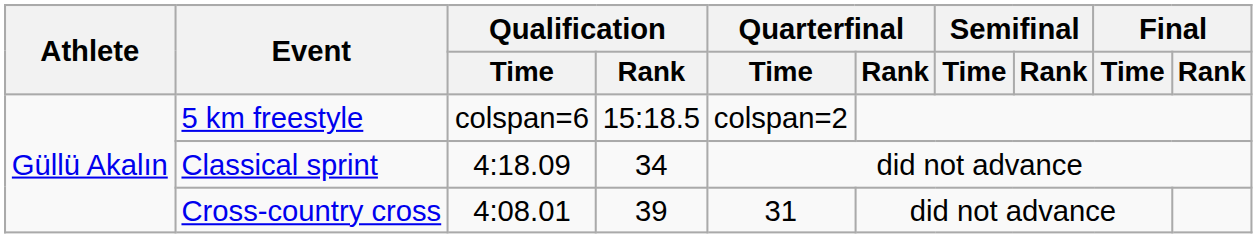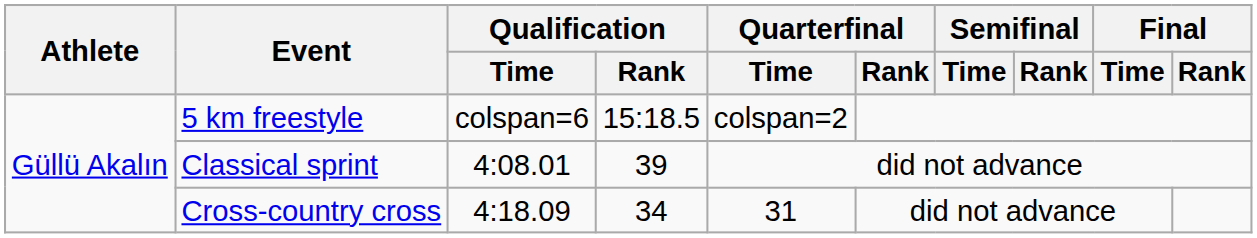(522, 164) 4:18.09 -> (522, 164) 4:08.01
(651, 164) 34 -> (651, 164) 39
(522, 211) 4:08.01 -> (522, 211) 4:18.09
(651, 211) 39 -> (651, 211) 34
